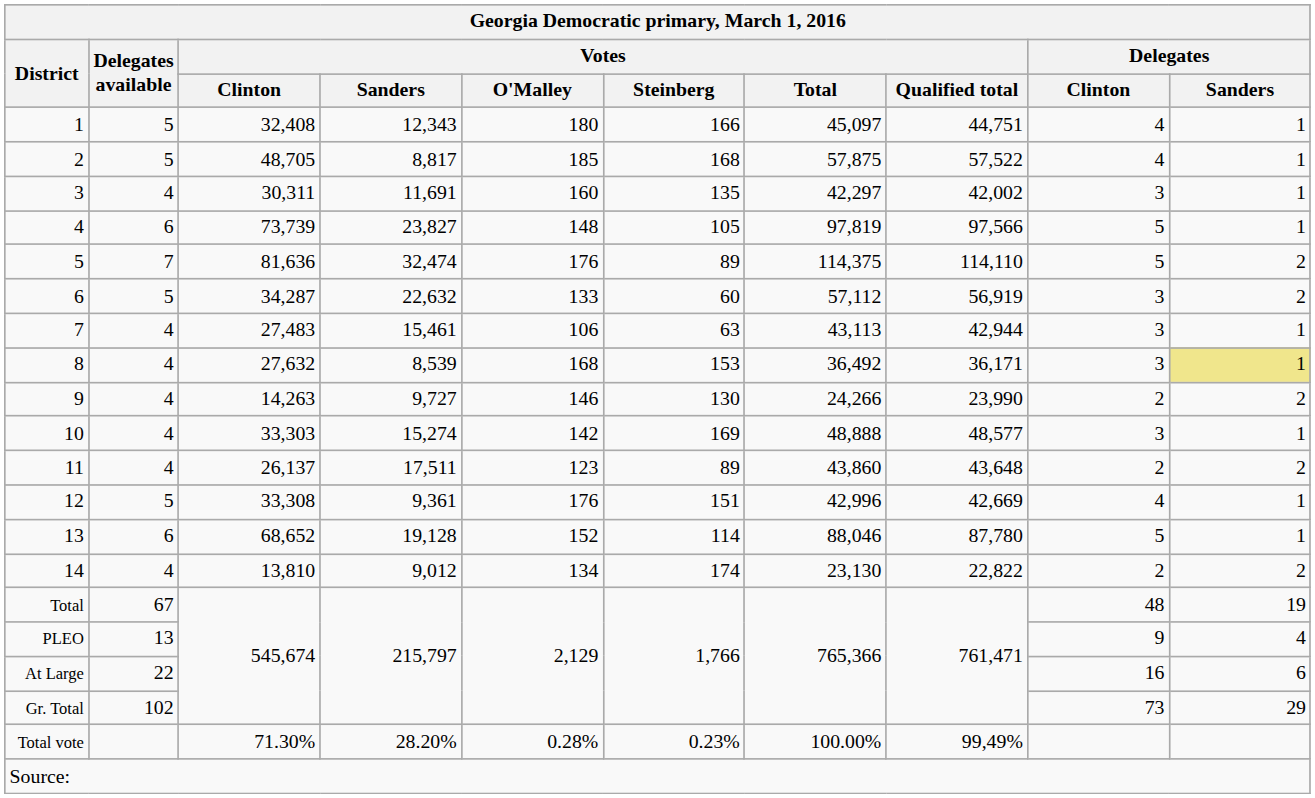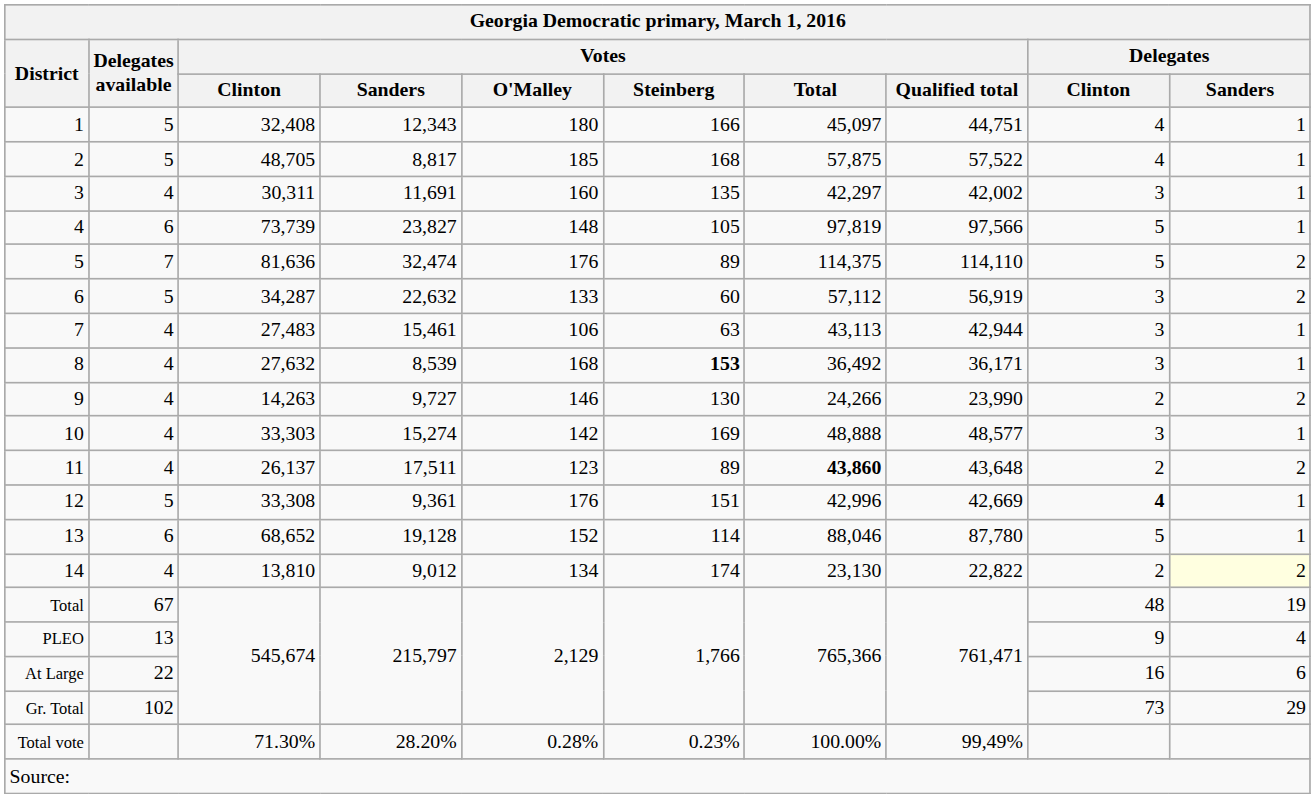(725, 364) normal -> (725, 364) bold
(1301, 364) khaki background -> (1301, 364) no background
(854, 467) normal -> (854, 467) bold
(1159, 501) normal -> (1159, 501) bold
(1301, 570) no background -> (1301, 570) lightyellow background
